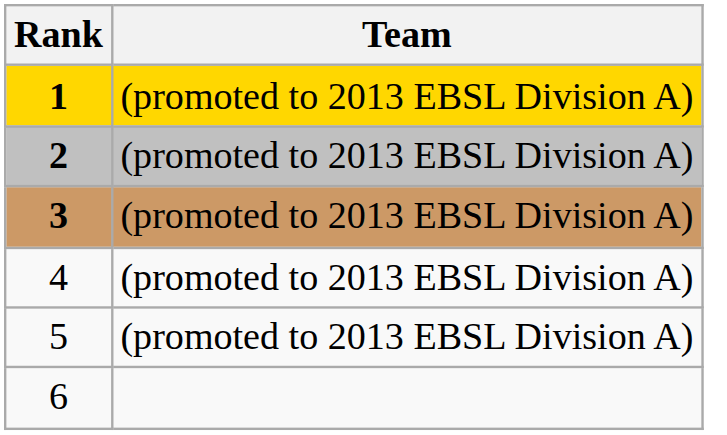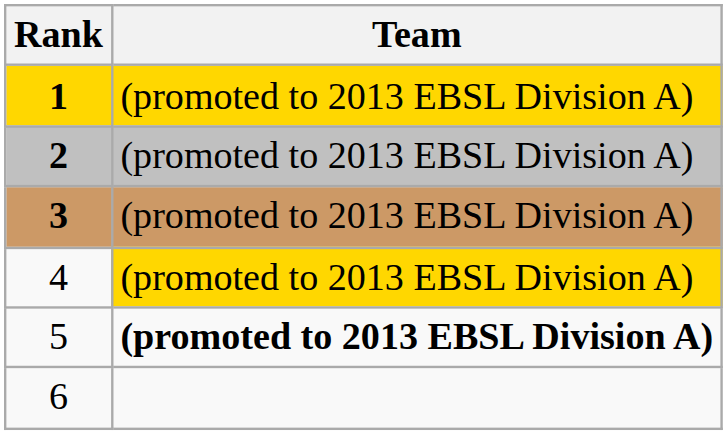(407, 276) no background -> (407, 276) gold background
(407, 336) normal -> (417, 336) bold
